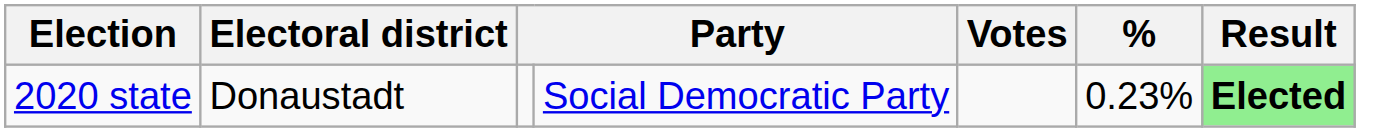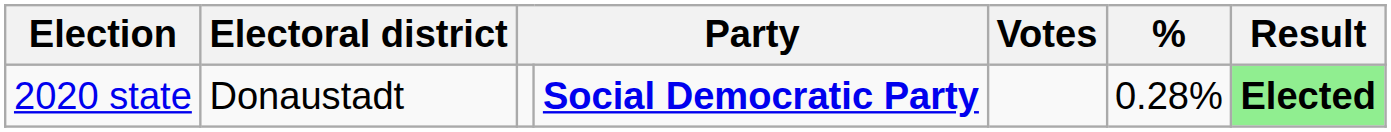(746, 95) normal -> (761, 95) bold
(1139, 95) 0.23% -> (1169, 95) 0.28%
